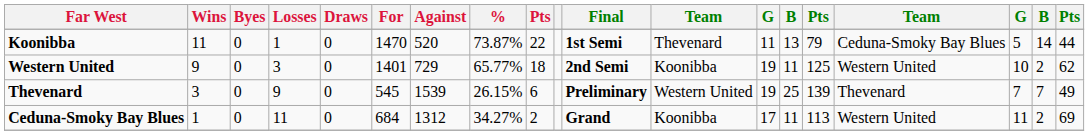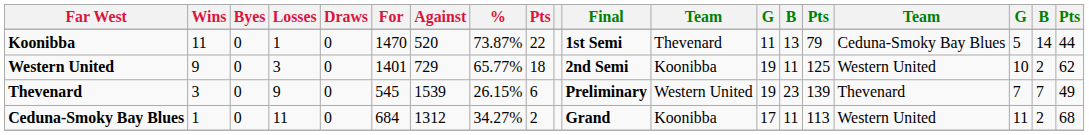(791, 92) 25 -> (791, 92) 23
(1067, 117) 69 -> (1067, 117) 68
